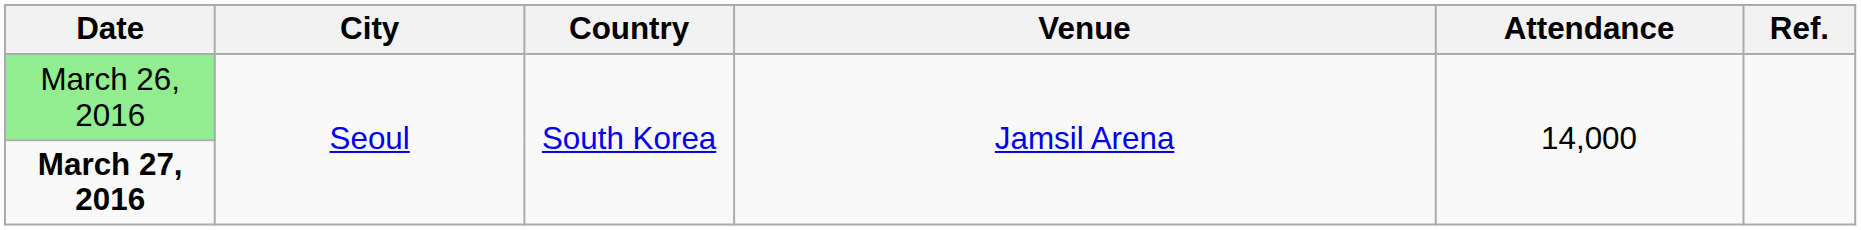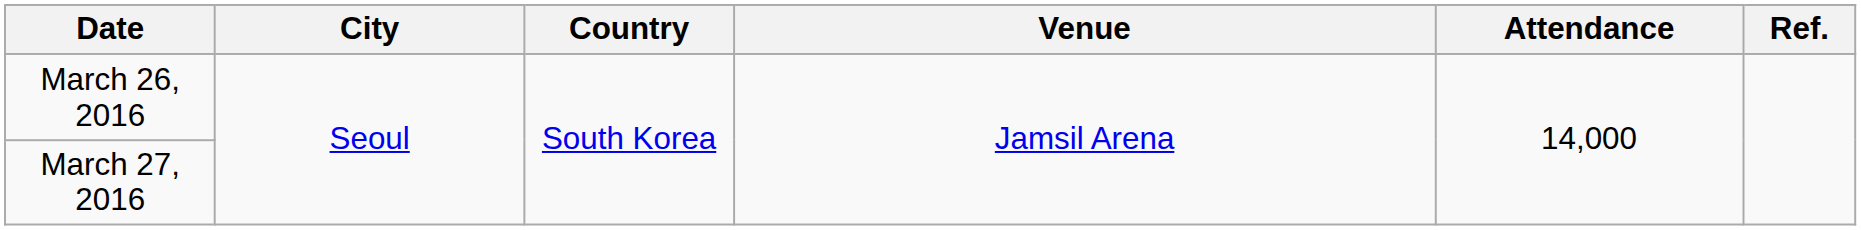(110, 96) lightgreen background -> (110, 96) no background
(110, 181) bold -> (110, 181) normal
